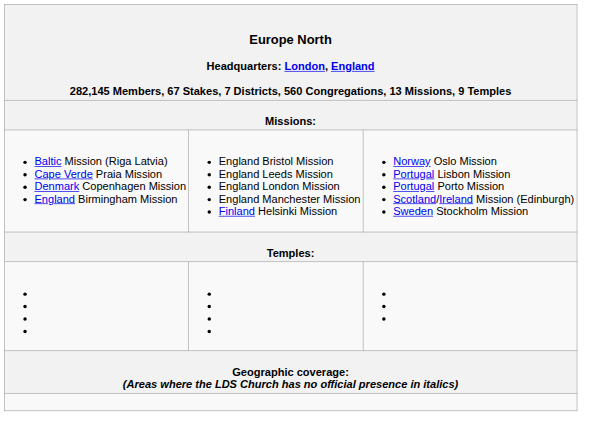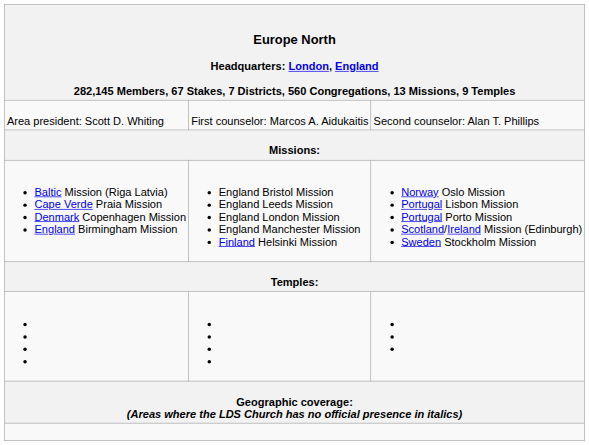+ row: (85, 121)
